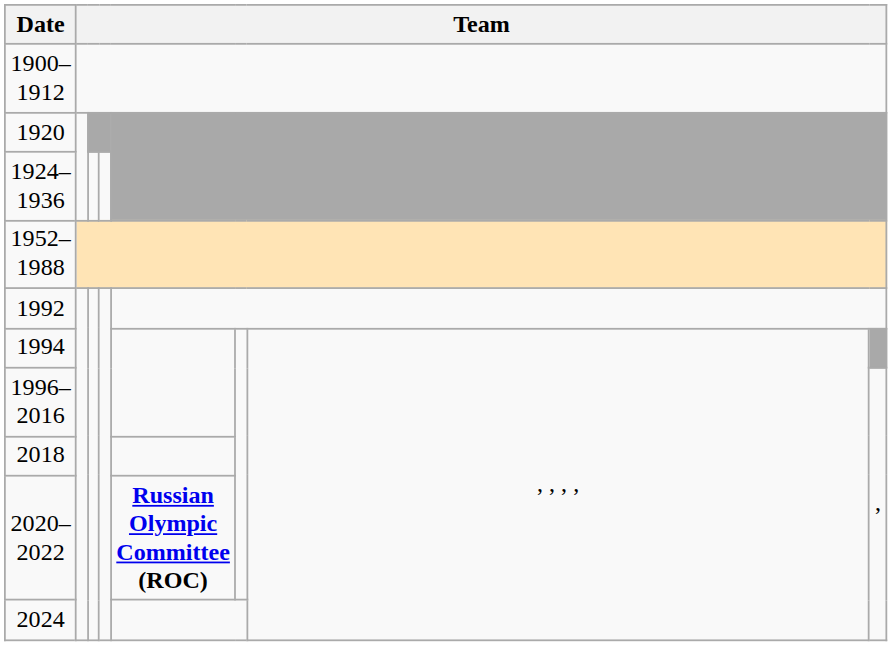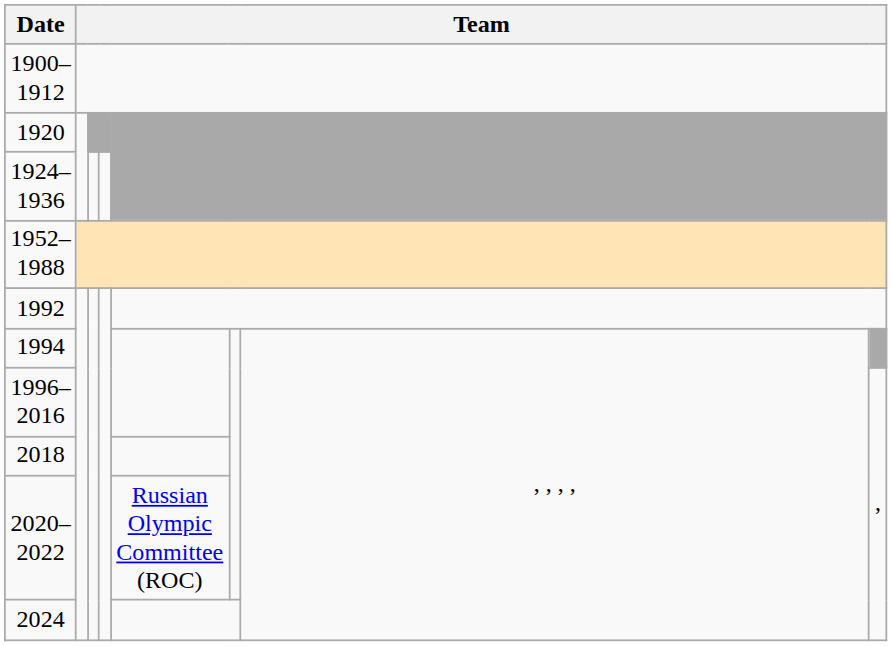(173, 537) bold -> (170, 537) normal
